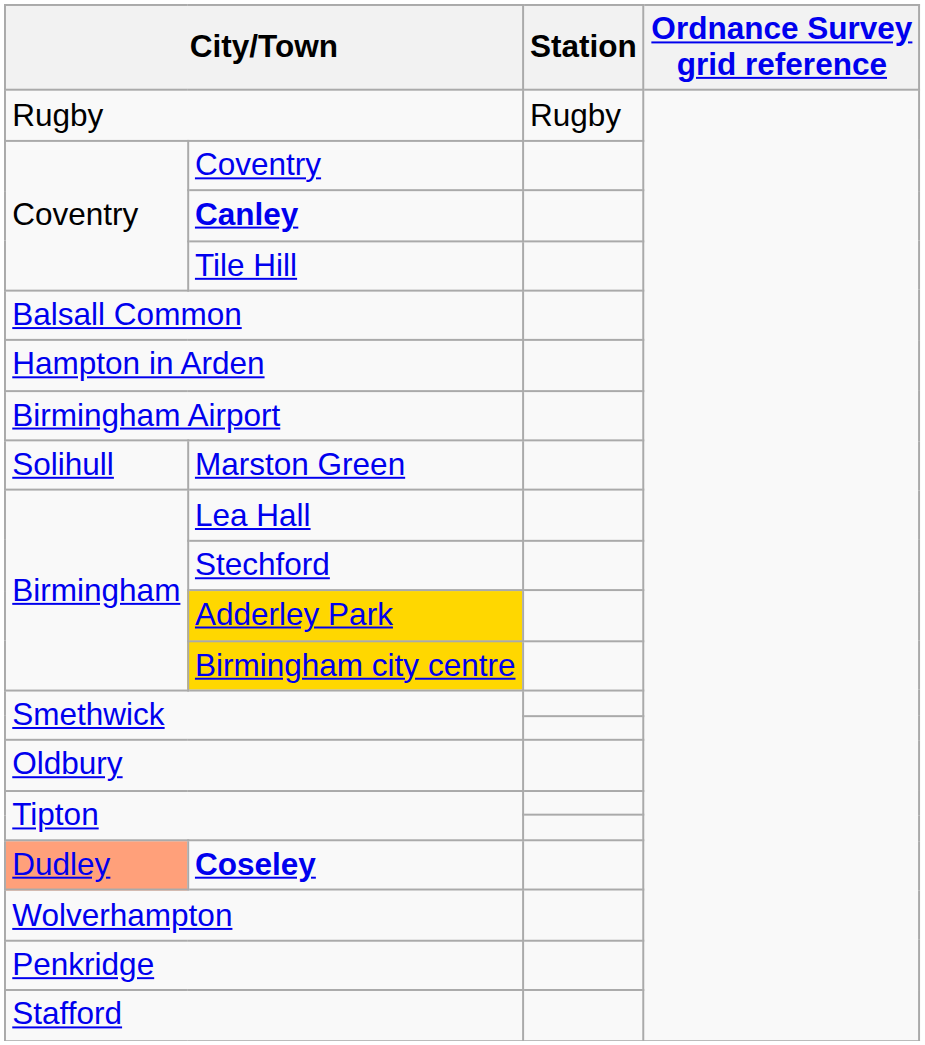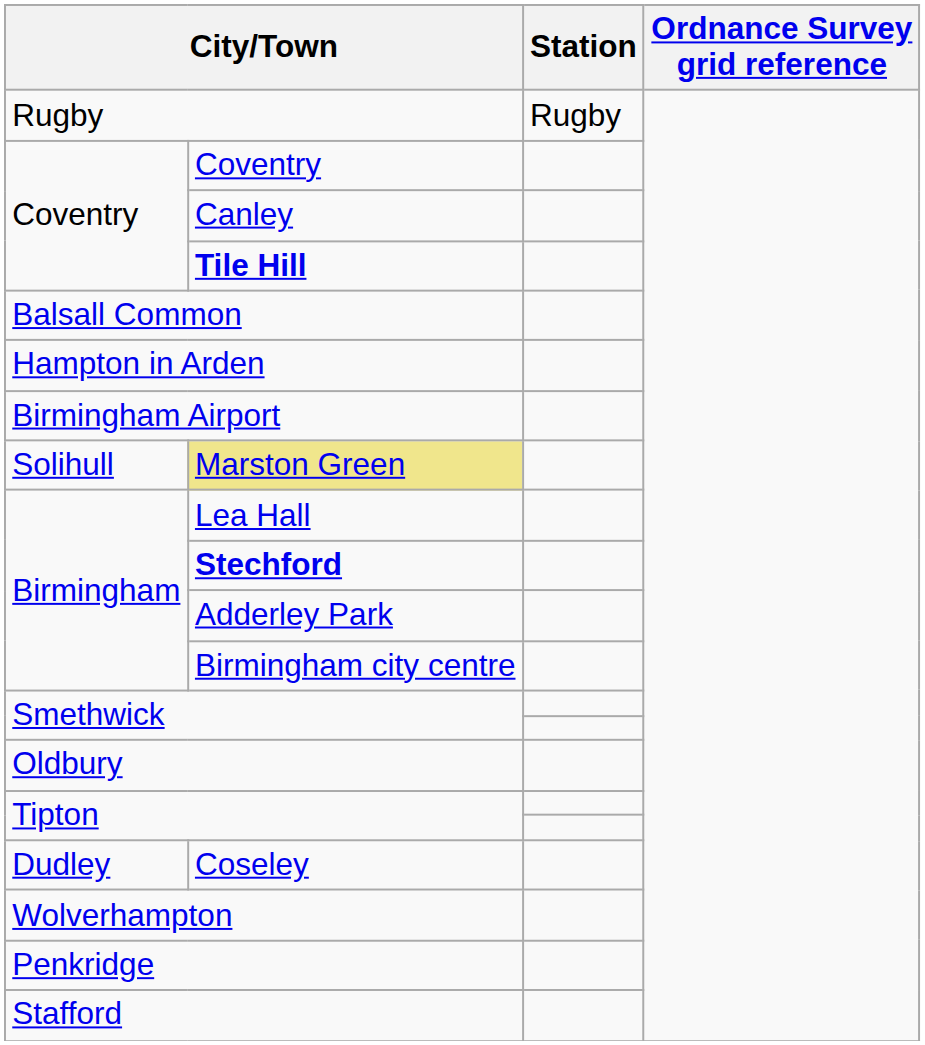(247, 214) bold -> (244, 214) normal
(246, 264) normal -> (251, 264) bold
(300, 464) no background -> (300, 464) khaki background
(262, 564) normal -> (268, 564) bold
(294, 614) gold background -> (294, 614) no background
(355, 664) gold background -> (355, 664) no background
(61, 864) lightsalmon background -> (61, 864) no background
(255, 864) bold -> (252, 864) normal
